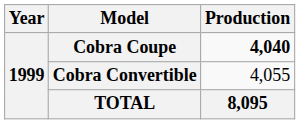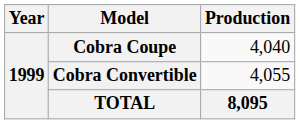(270, 47) bold -> (270, 47) normal
